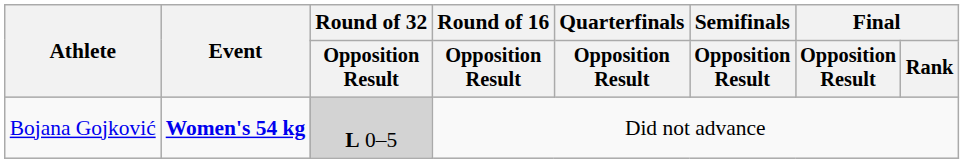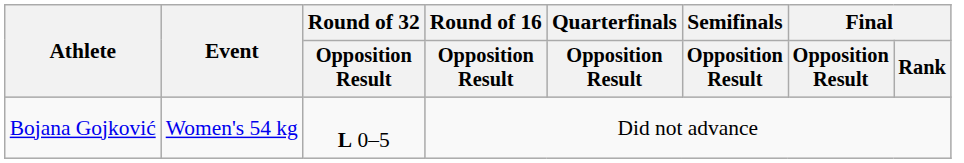(235, 127) bold -> (232, 127) normal
(371, 140) lightgrey background -> (364, 140) no background
